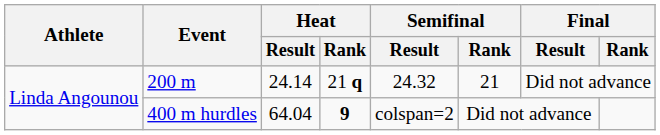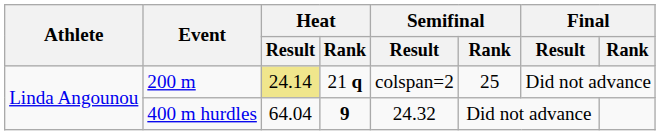(290, 82) no background -> (290, 82) khaki background
(414, 82) 24.32 -> (414, 82) colspan=2
(490, 82) 21 -> (490, 82) 25
(414, 113) colspan=2 -> (414, 113) 24.32
